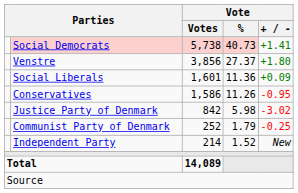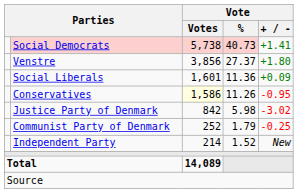(206, 94) no background -> (206, 94) lightyellow background
